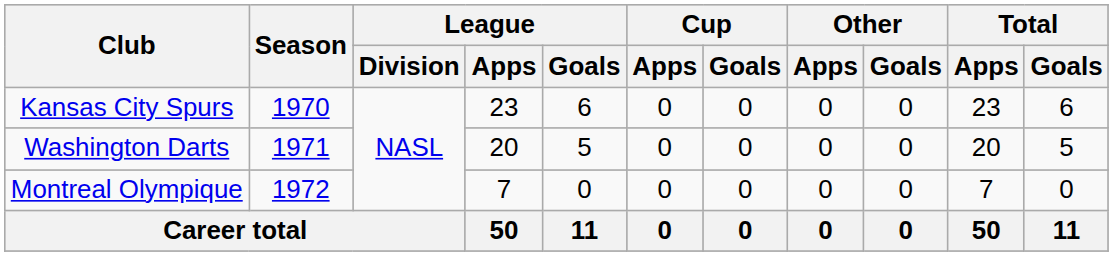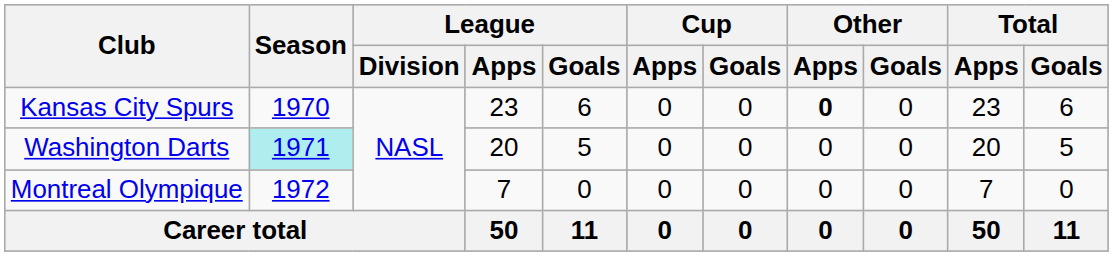(825, 107) normal -> (825, 107) bold
(301, 148) no background -> (301, 148) paleturquoise background
